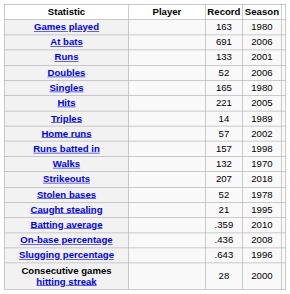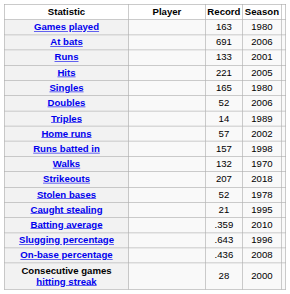rows swapped: (67, 103) <-> (67, 73)
rows swapped: (67, 240) <-> (67, 255)
